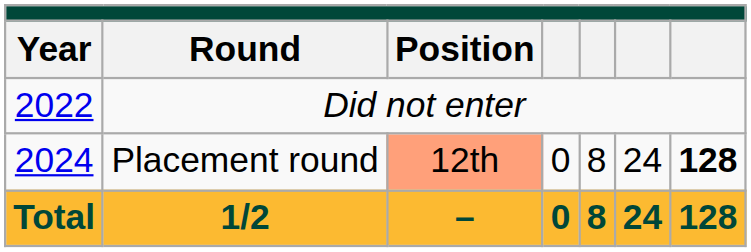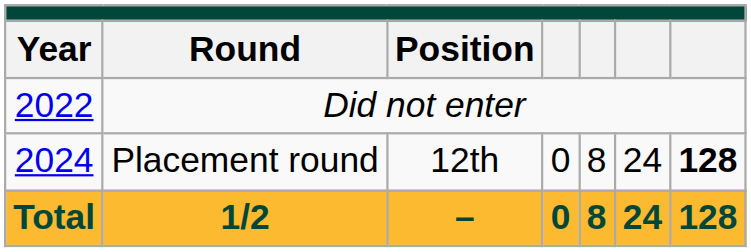(465, 160) lightsalmon background -> (465, 160) no background
